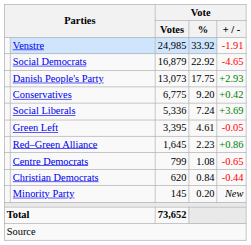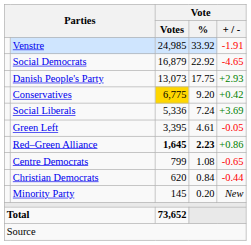(175, 95) no background -> (175, 95) gold background
(175, 144) normal -> (175, 144) bold
(205, 144) normal -> (205, 144) bold
